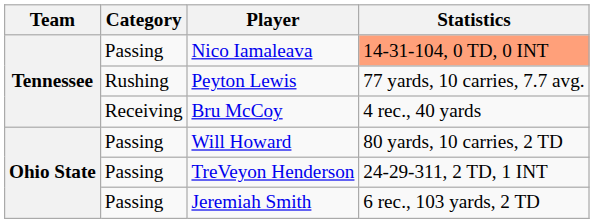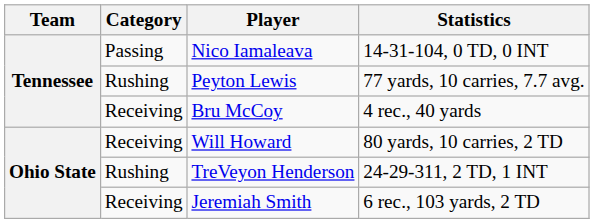(456, 50) lightsalmon background -> (456, 50) no background
(134, 141) Passing -> (144, 141) Receiving
(134, 172) Passing -> (137, 172) Rushing
(134, 202) Passing -> (144, 202) Receiving
